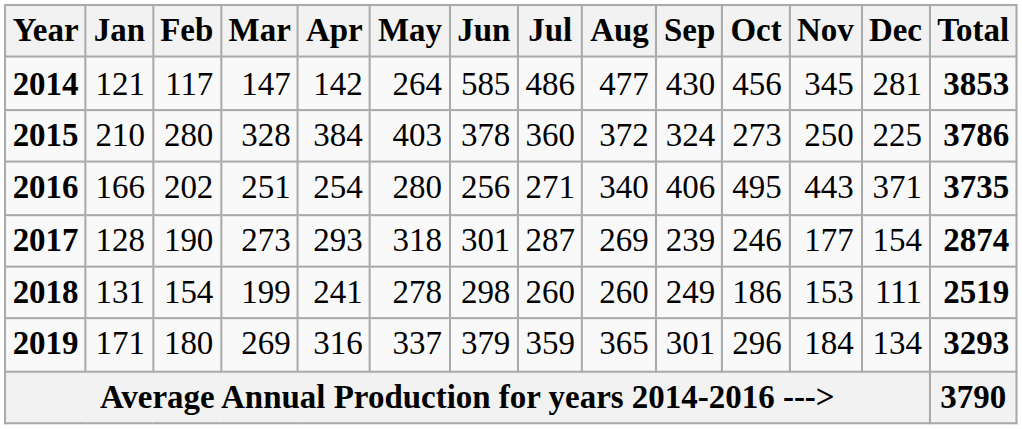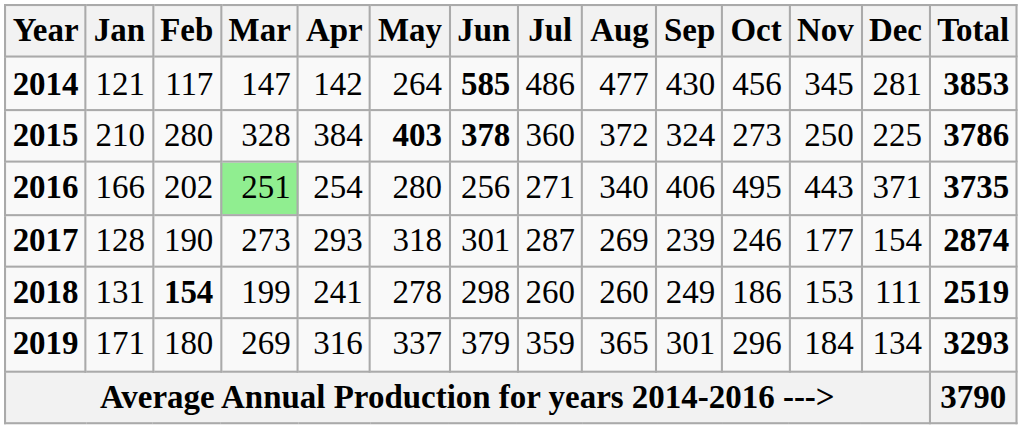(486, 82) normal -> (486, 82) bold
(417, 135) normal -> (417, 135) bold
(486, 135) normal -> (486, 135) bold
(266, 187) no background -> (266, 187) lightgreen background
(189, 291) normal -> (189, 291) bold
